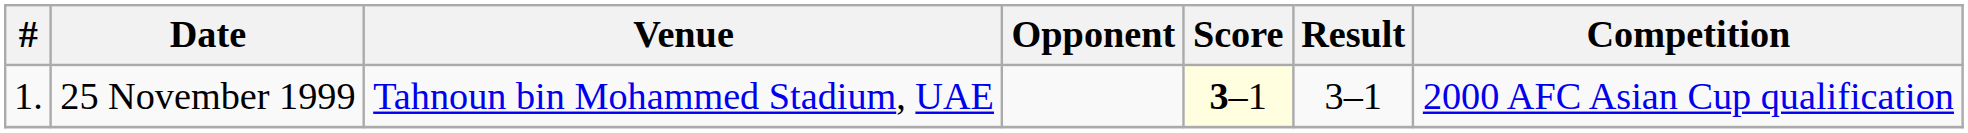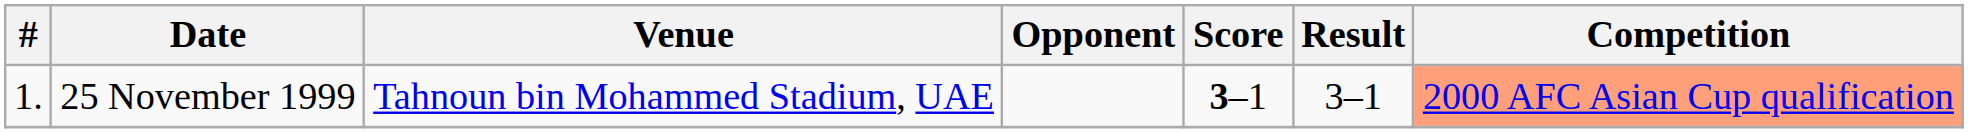(1238, 95) lightyellow background -> (1238, 95) no background
(1688, 95) no background -> (1688, 95) lightsalmon background
